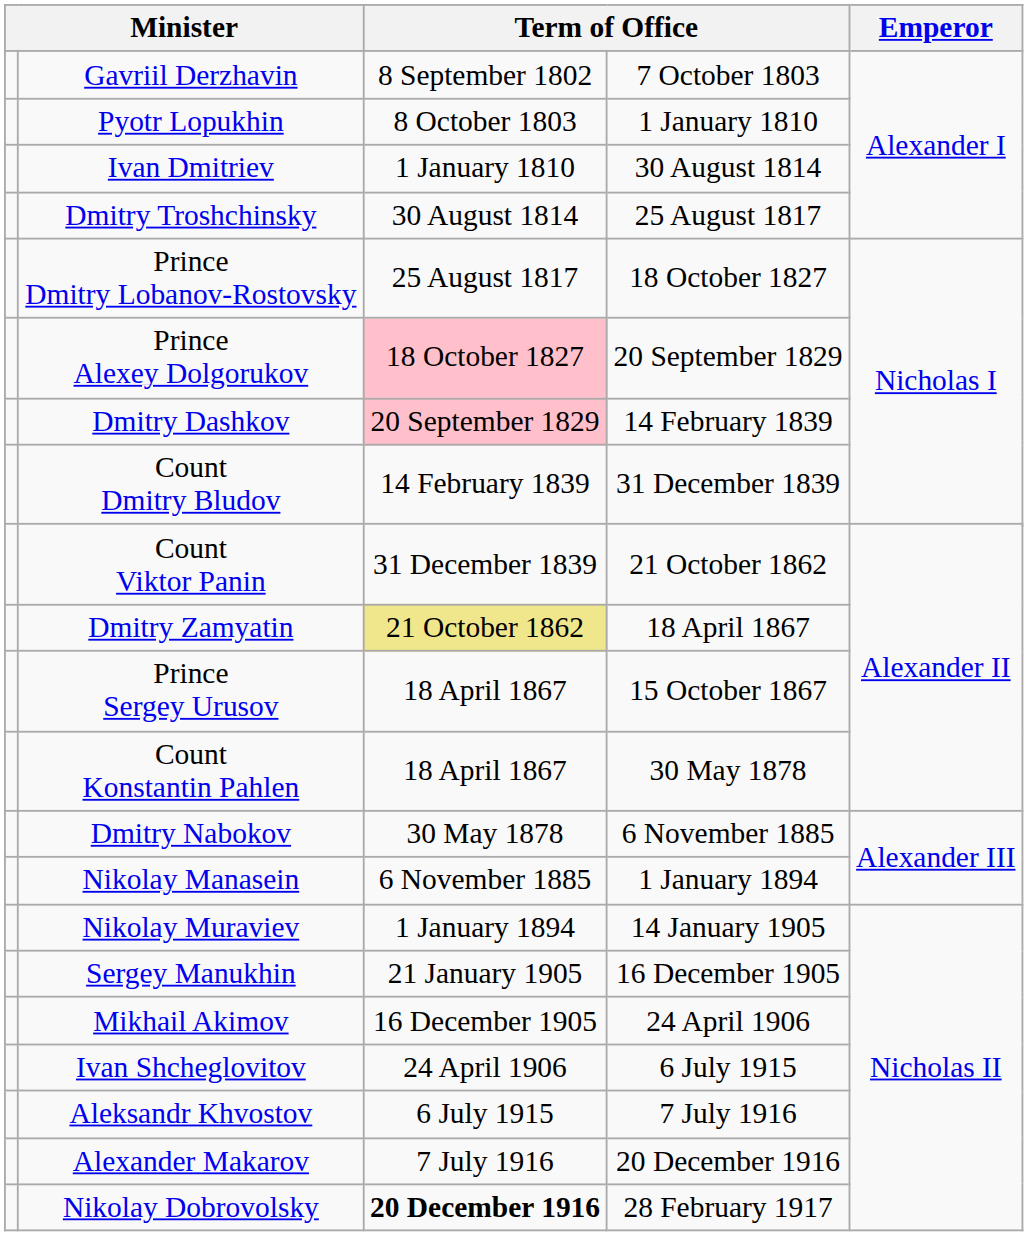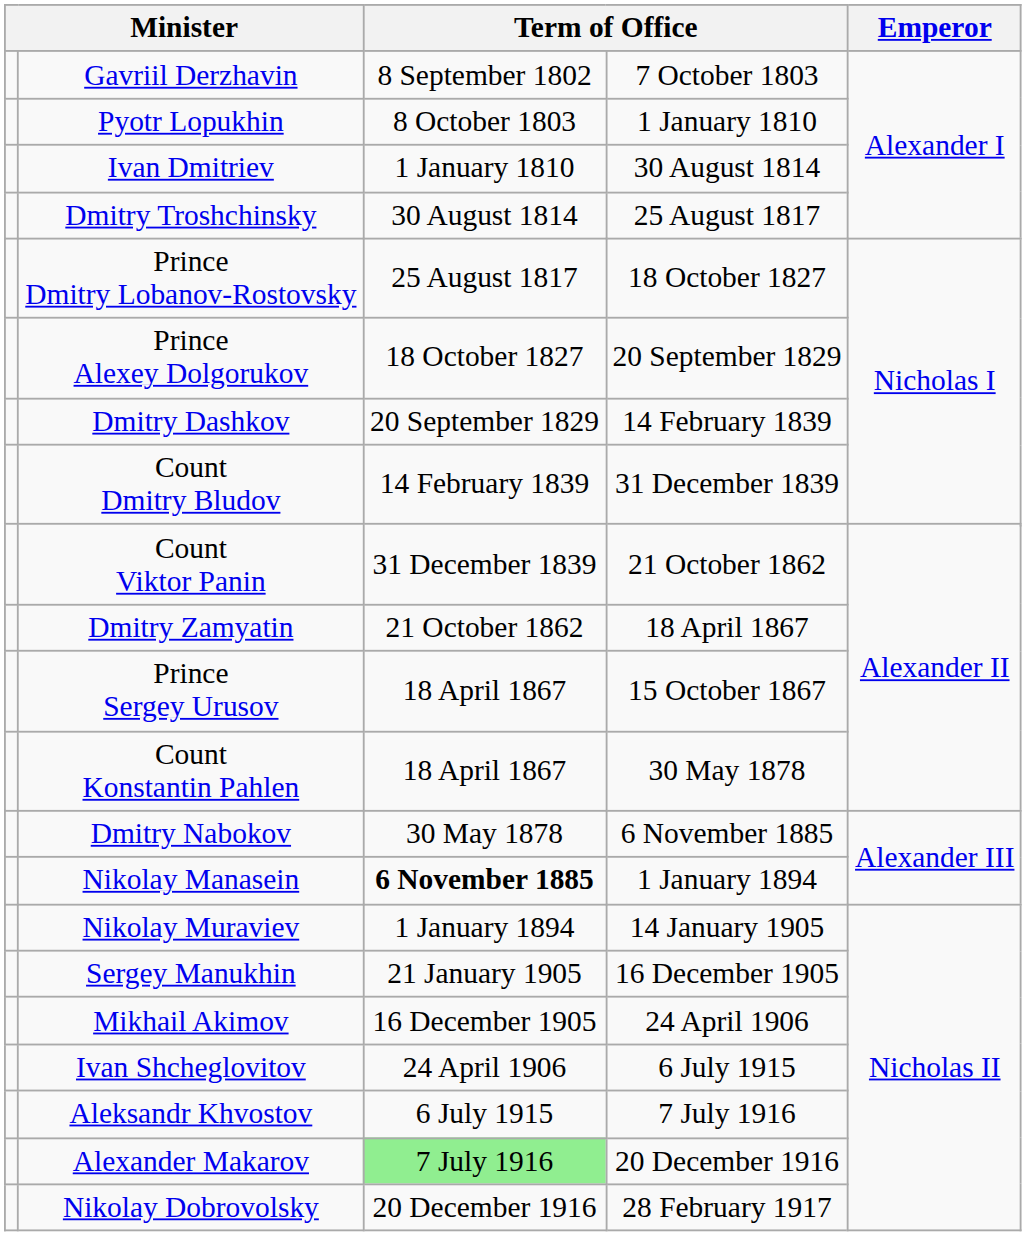(485, 357) pink background -> (484, 357) no background
(485, 420) pink background -> (485, 420) no background
(485, 627) khaki background -> (484, 627) no background
(485, 880) normal -> (485, 880) bold
(485, 1160) no background -> (485, 1160) lightgreen background
(485, 1207) bold -> (485, 1207) normal
